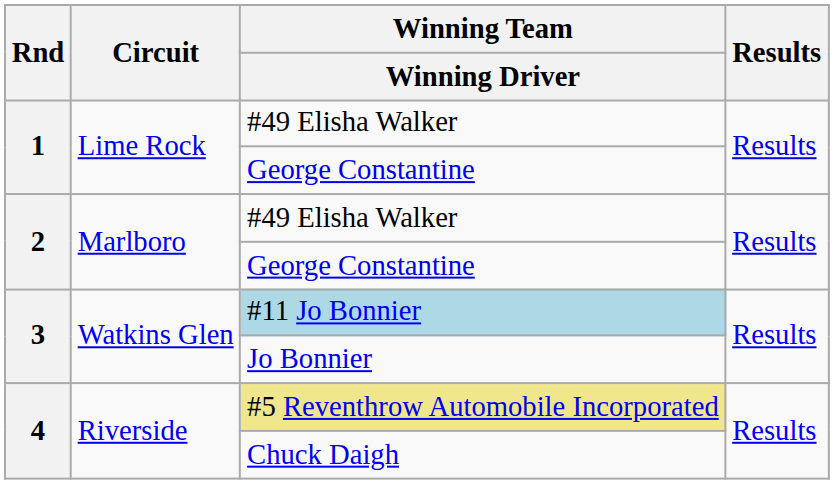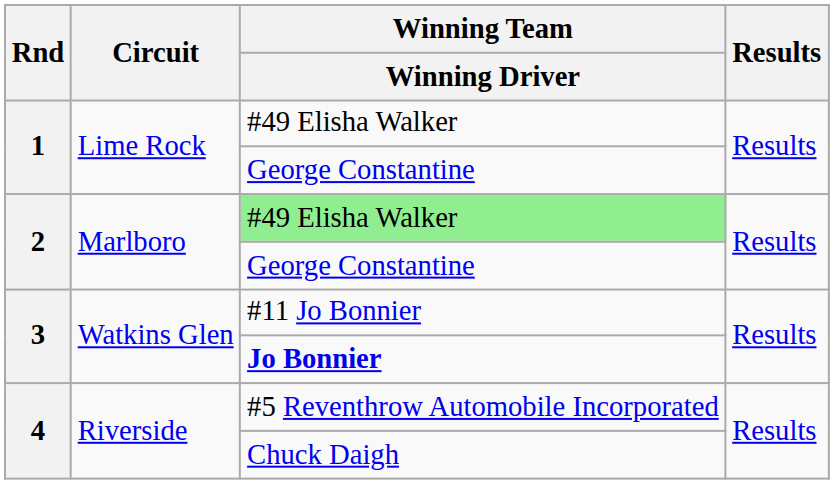(352, 217) no background -> (352, 217) lightgreen background
(334, 312) lightblue background -> (334, 312) no background
(310, 359) normal -> (314, 359) bold
(483, 406) khaki background -> (483, 406) no background
